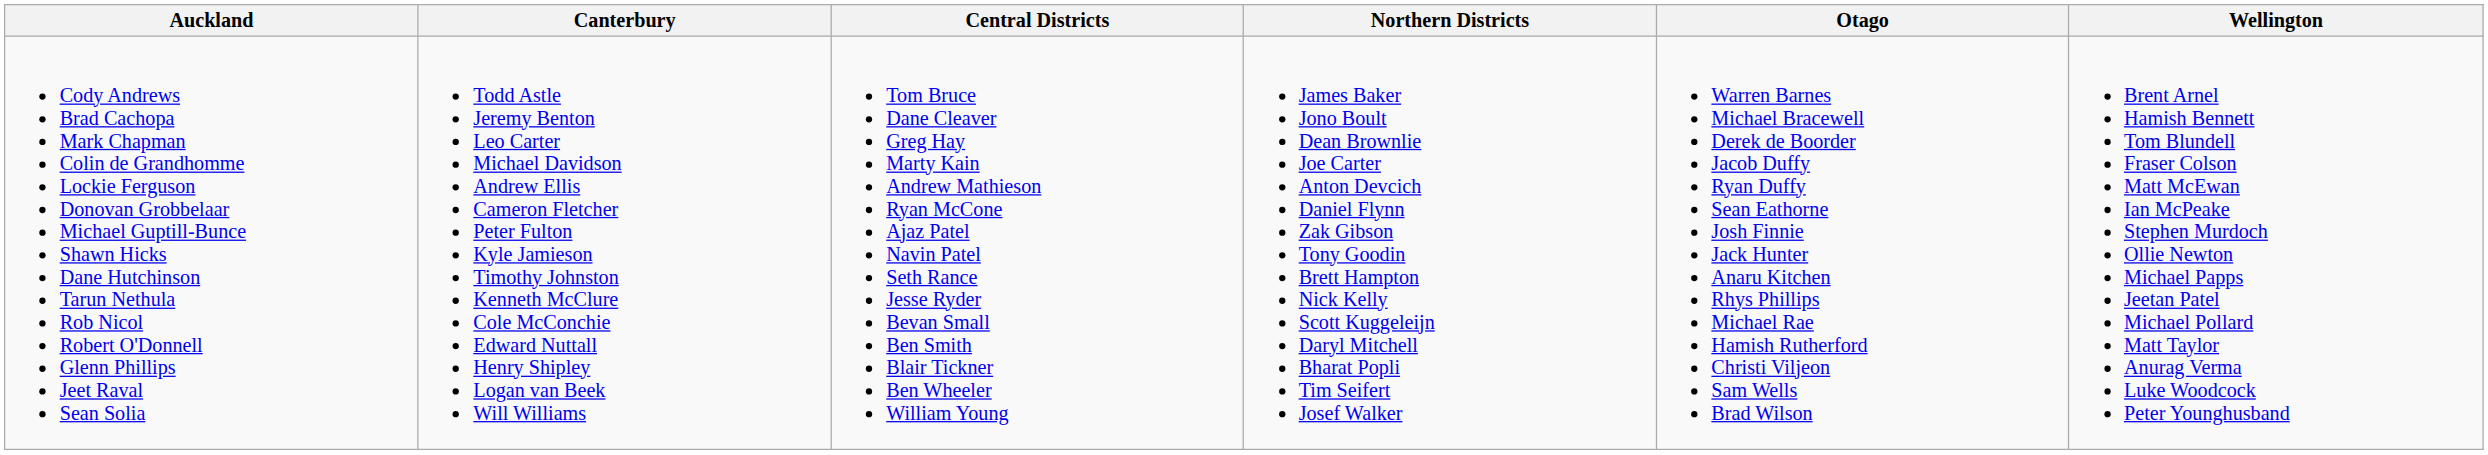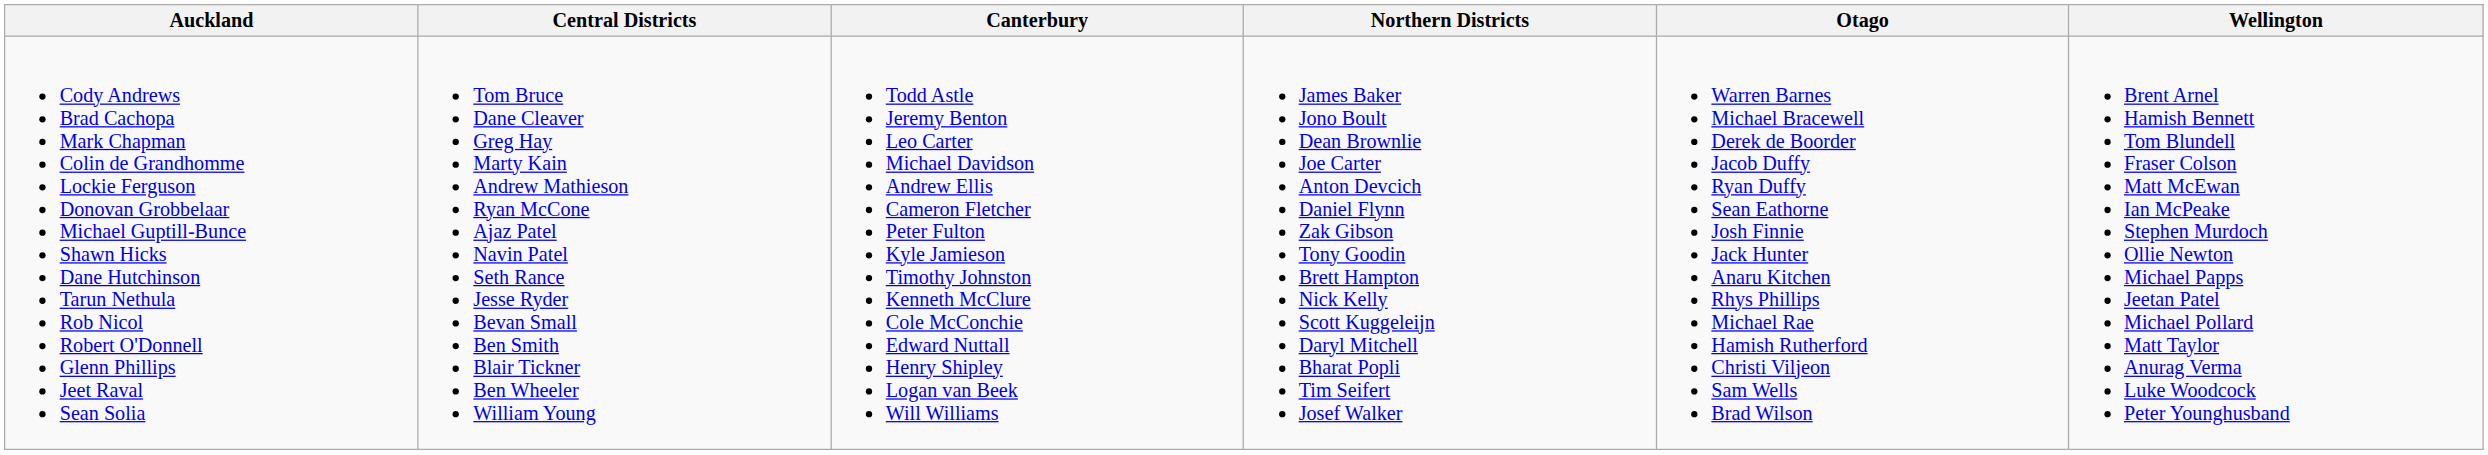columns swapped: (625, 20) <-> (1037, 20)
